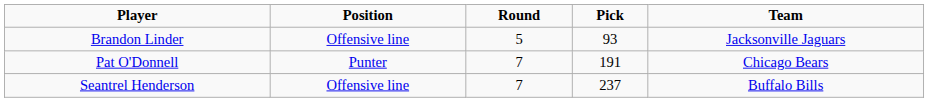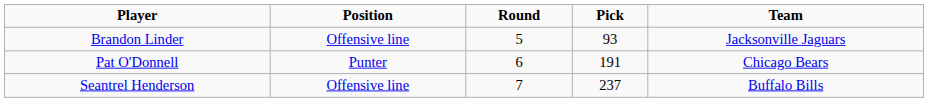(519, 62) 7 -> (519, 62) 6
